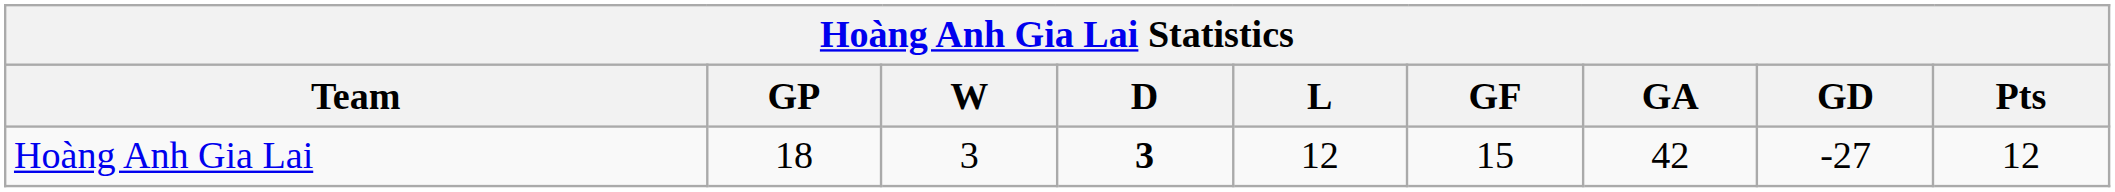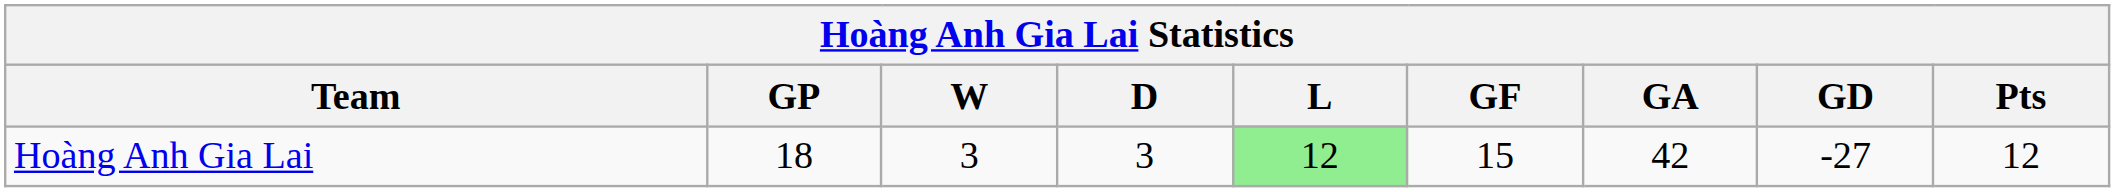(1144, 155) bold -> (1144, 155) normal
(1320, 155) no background -> (1320, 155) lightgreen background
